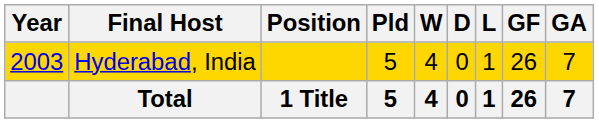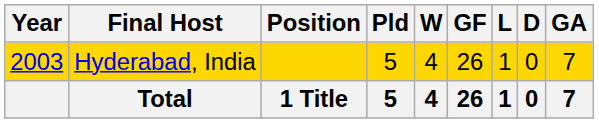columns swapped: (462, 23) <-> (524, 23)
